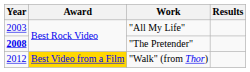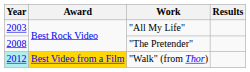(17, 43) bold -> (17, 43) normal
(17, 59) no background -> (17, 59) paleturquoise background
